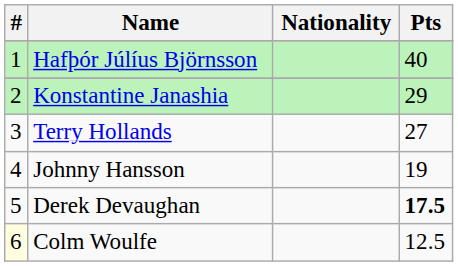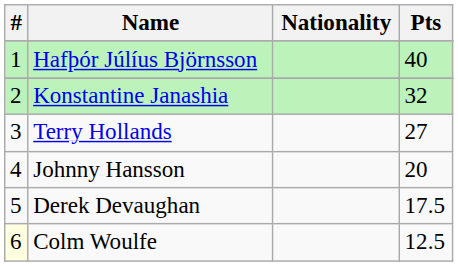(416, 95) 29 -> (416, 95) 32
(416, 168) 19 -> (416, 168) 20
(425, 205) bold -> (425, 205) normal
